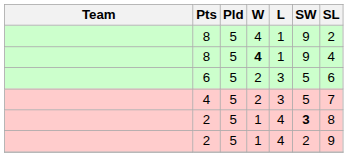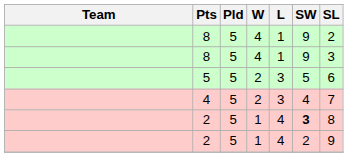(258, 57) bold -> (258, 57) normal
(331, 57) 4 -> (331, 57) 3
(207, 78) 6 -> (207, 78) 5
(306, 99) 5 -> (306, 99) 4
